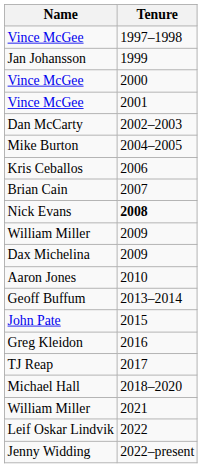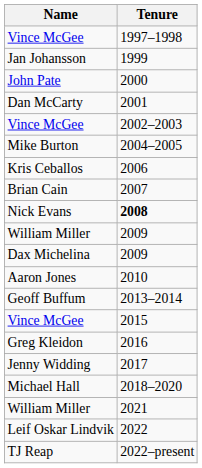(46, 80) Vince McGee -> (34, 80) John Pate
(46, 102) Vince McGee -> (45, 102) Dan McCarty
(45, 124) Dan McCarty -> (46, 124) Vince McGee
(34, 320) John Pate -> (46, 320) Vince McGee
(30, 364) TJ Reap -> (49, 364) Jenny Widding
(49, 451) Jenny Widding -> (30, 451) TJ Reap
